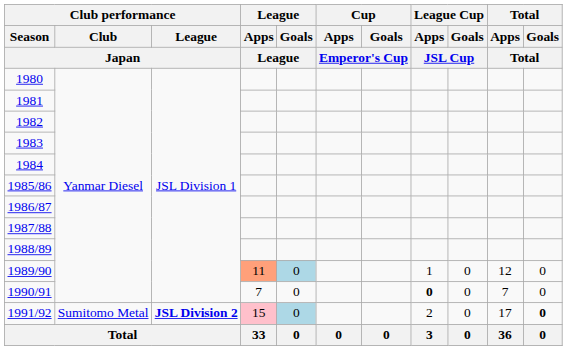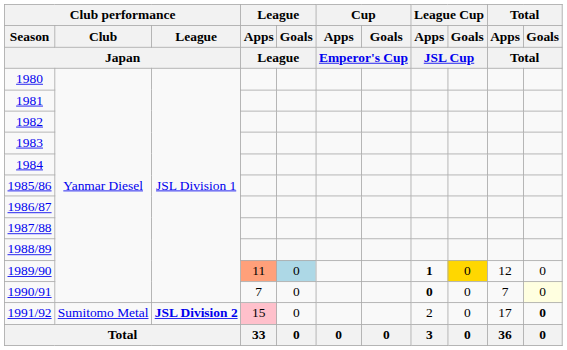(429, 270) normal -> (429, 270) bold
(467, 270) no background -> (467, 270) gold background
(543, 292) no background -> (543, 292) lightyellow background
(296, 313) lightblue background -> (296, 313) no background
